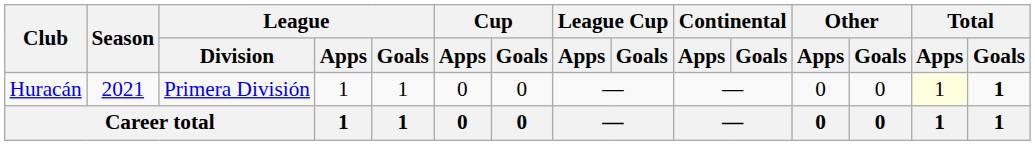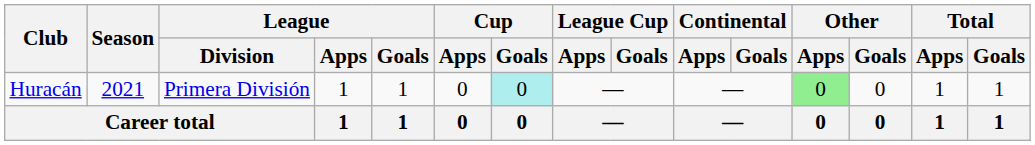(522, 88) no background -> (522, 88) paleturquoise background
(821, 88) no background -> (821, 88) lightgreen background
(940, 88) lightyellow background -> (940, 88) no background
(999, 88) bold -> (999, 88) normal
